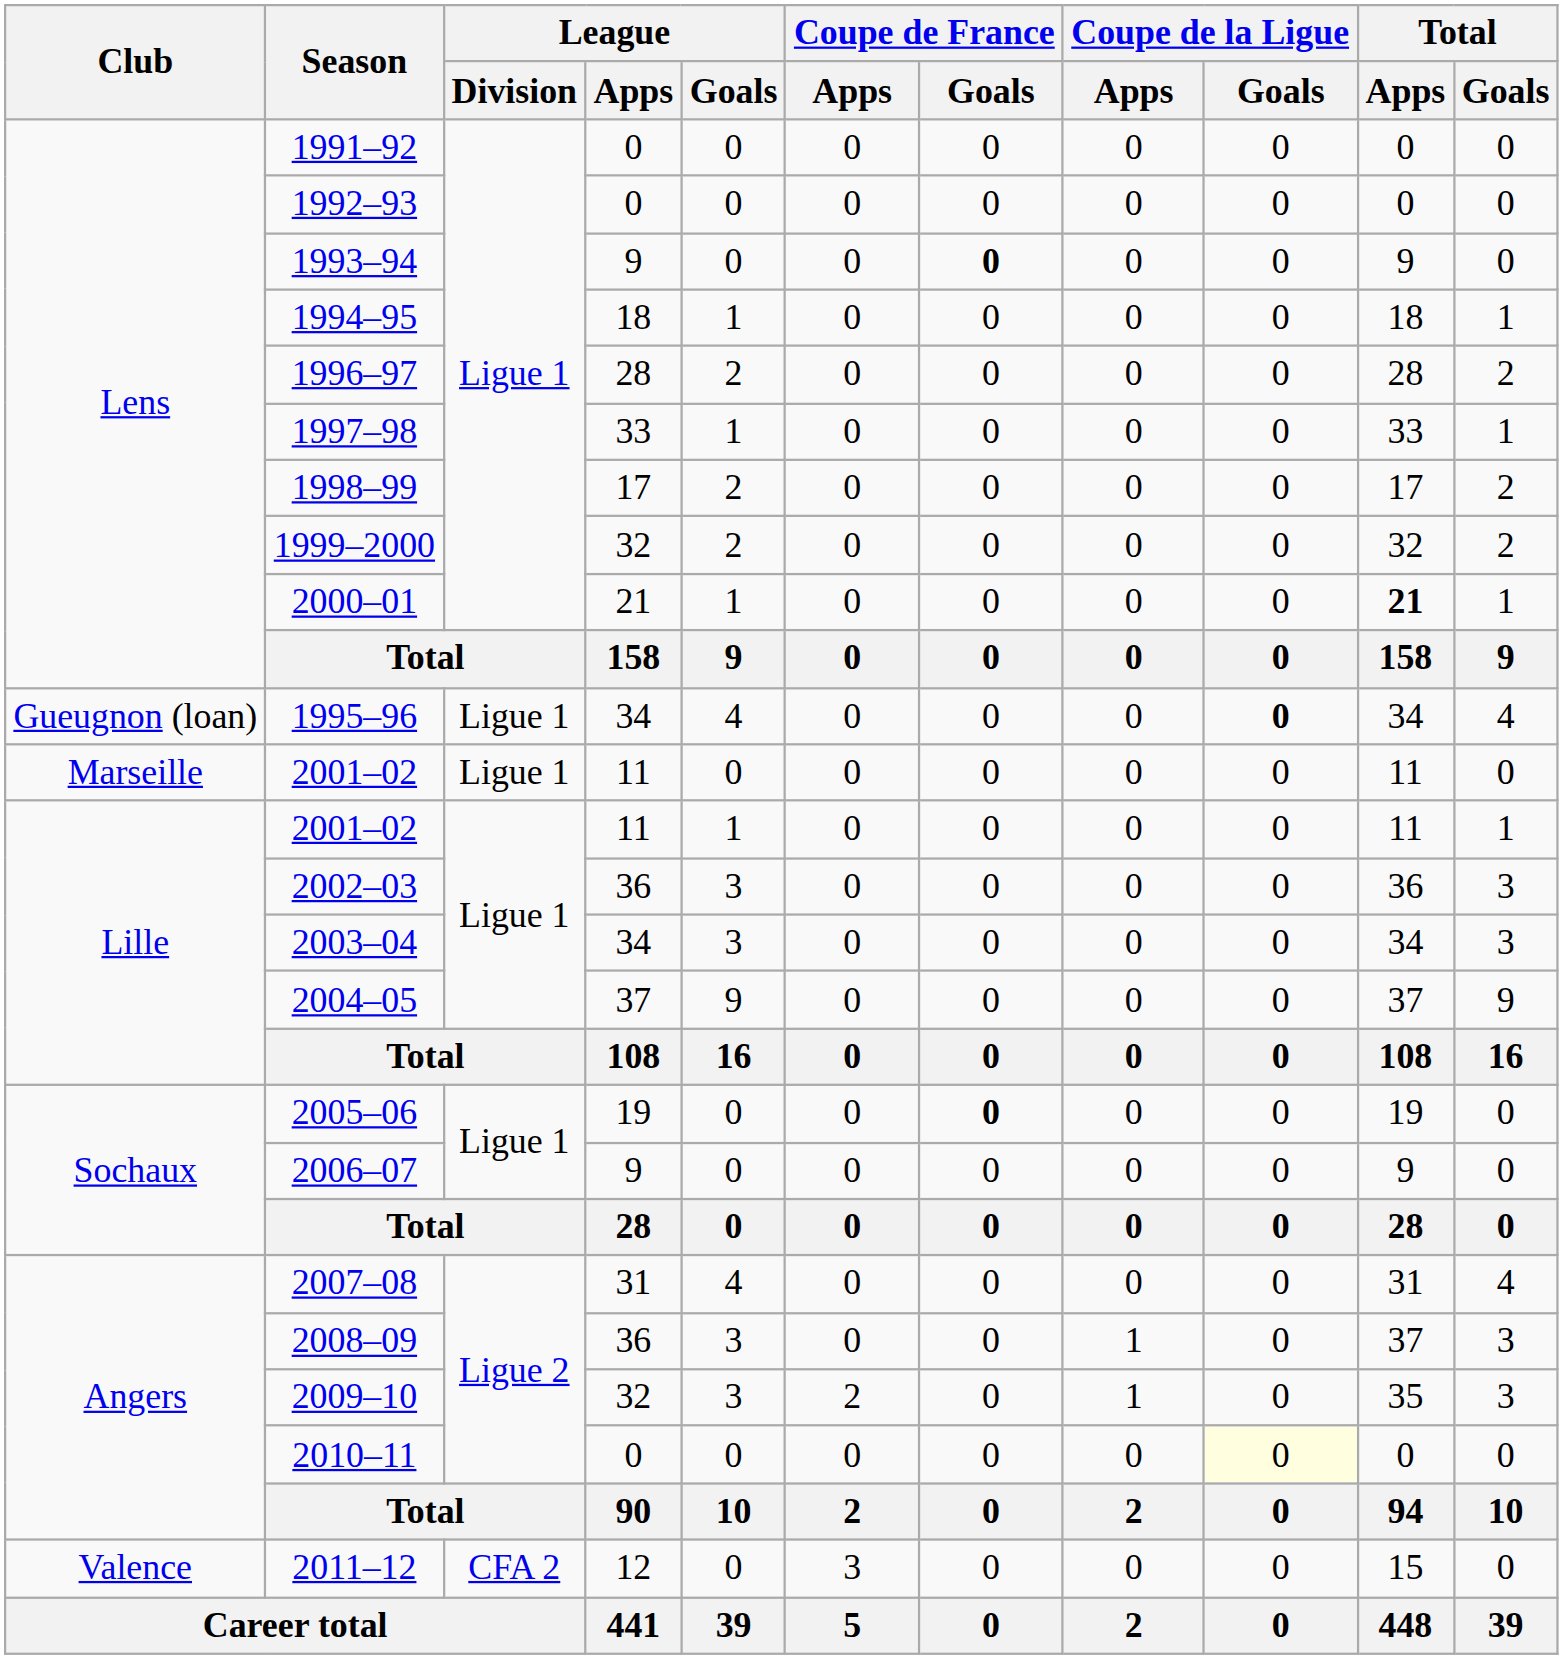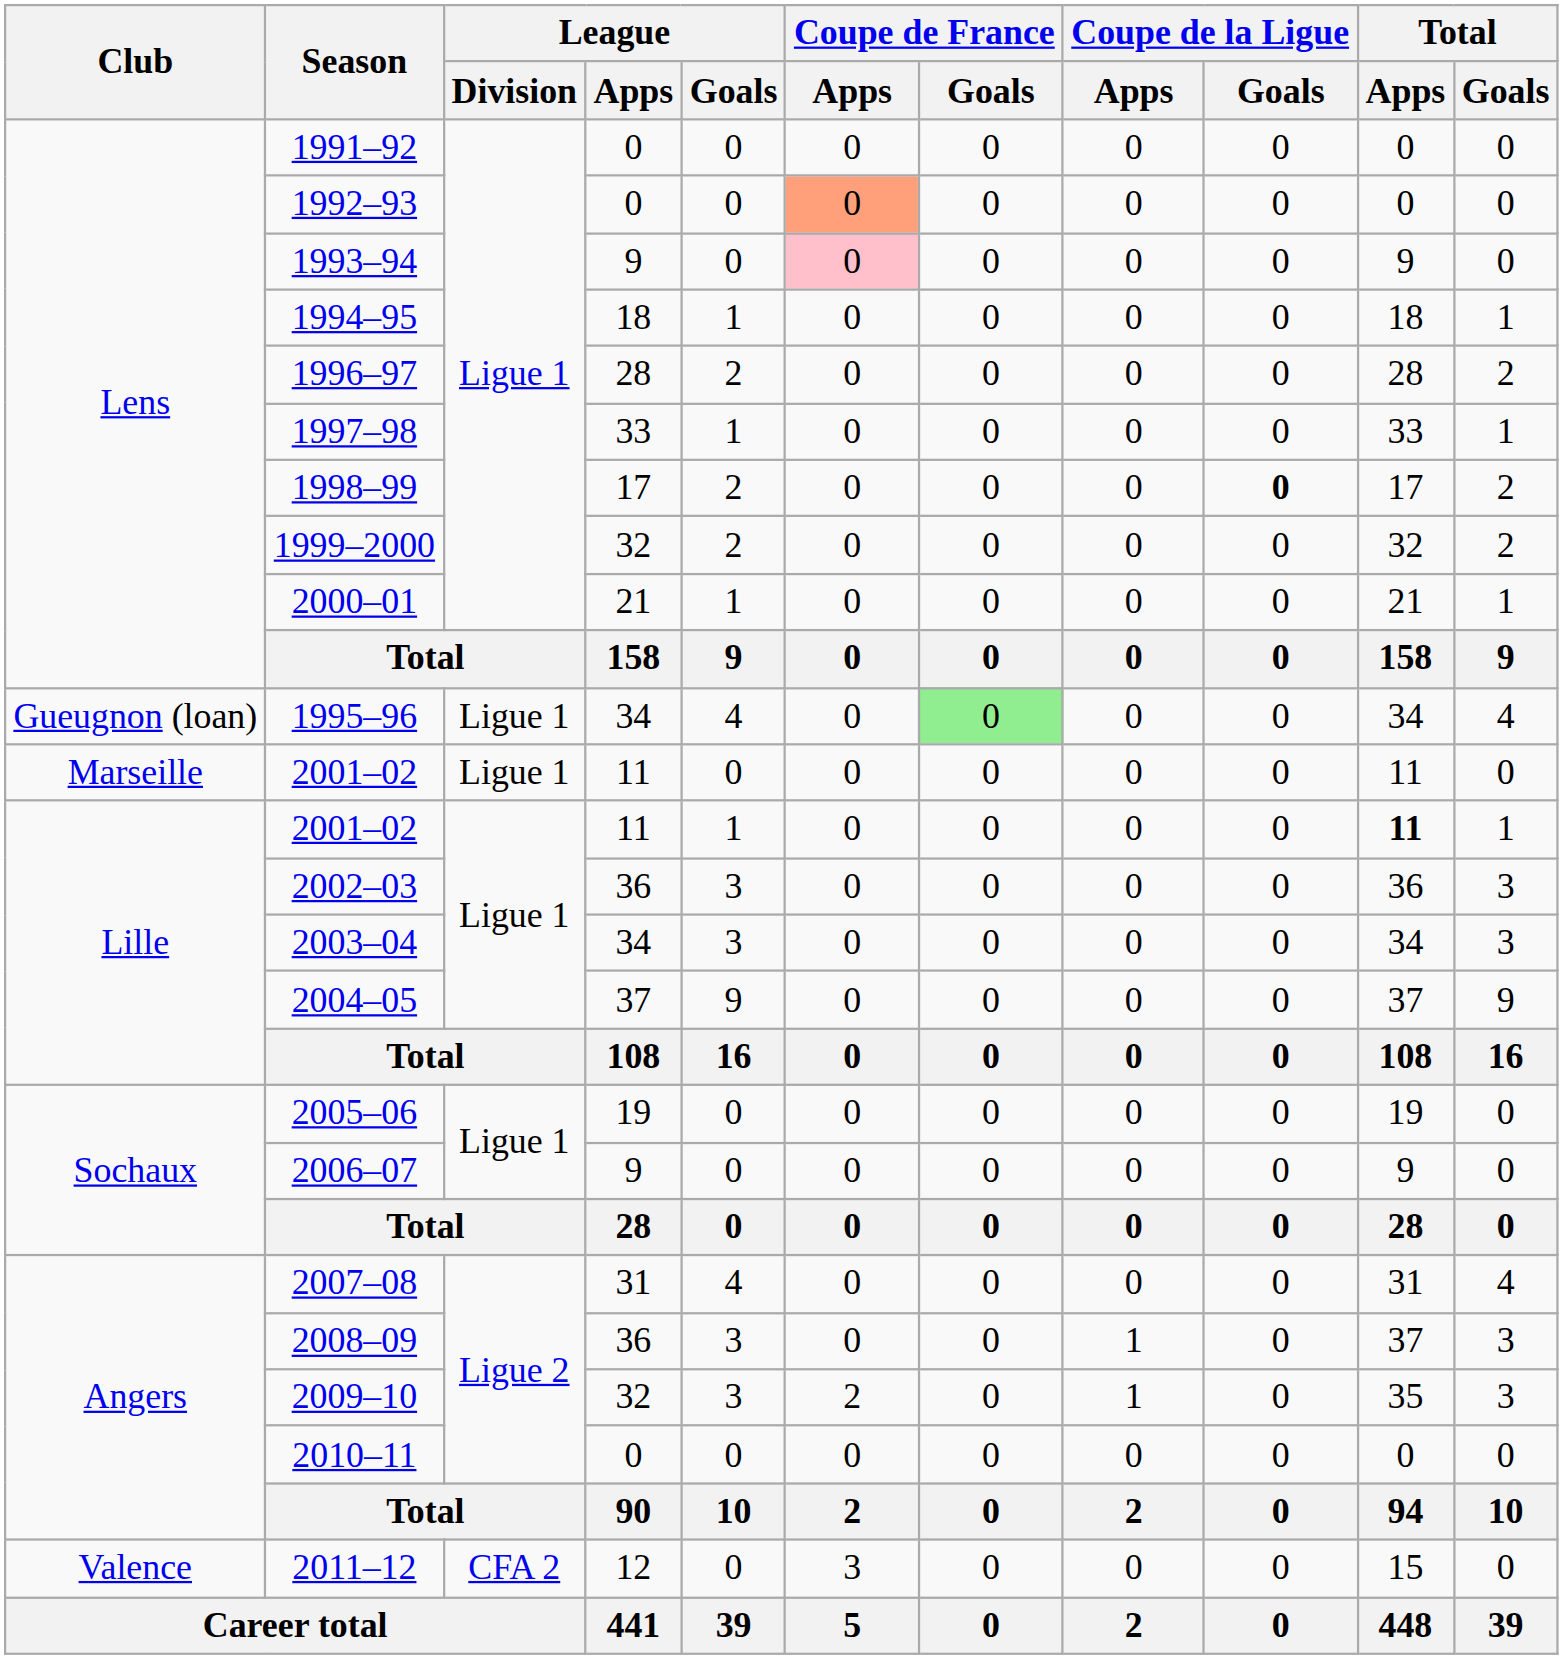(852, 203) no background -> (852, 203) lightsalmon background
(852, 260) no background -> (852, 260) pink background
(991, 260) bold -> (991, 260) normal
(1281, 487) normal -> (1281, 487) bold
(1405, 601) bold -> (1405, 601) normal
(991, 714) no background -> (991, 714) lightgreen background
(1281, 715) bold -> (1281, 714) normal
(1405, 828) normal -> (1405, 828) bold
(991, 1112) bold -> (991, 1112) normal
(1281, 1453) lightyellow background -> (1281, 1453) no background
